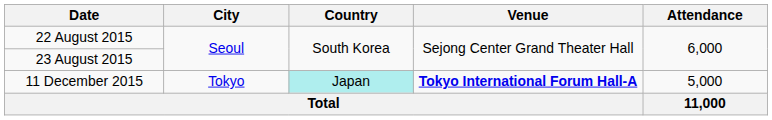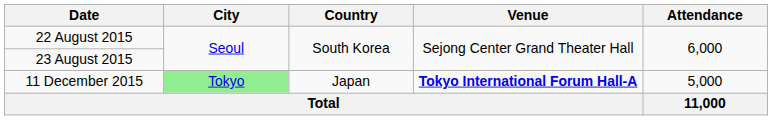(226, 81) no background -> (226, 81) lightgreen background
(351, 81) paleturquoise background -> (351, 81) no background
